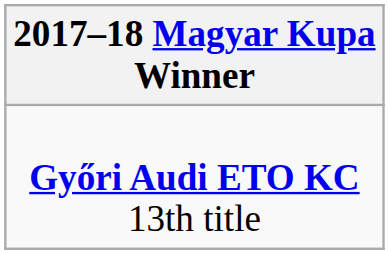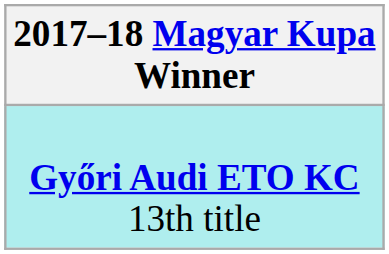(194, 197) no background -> (194, 197) paleturquoise background
